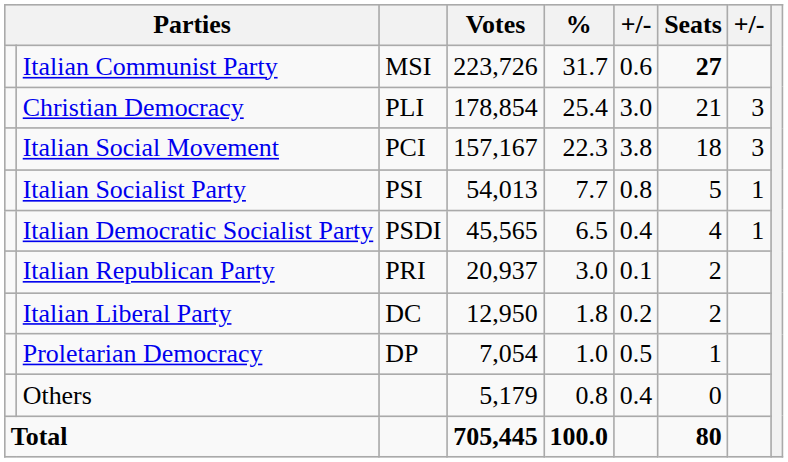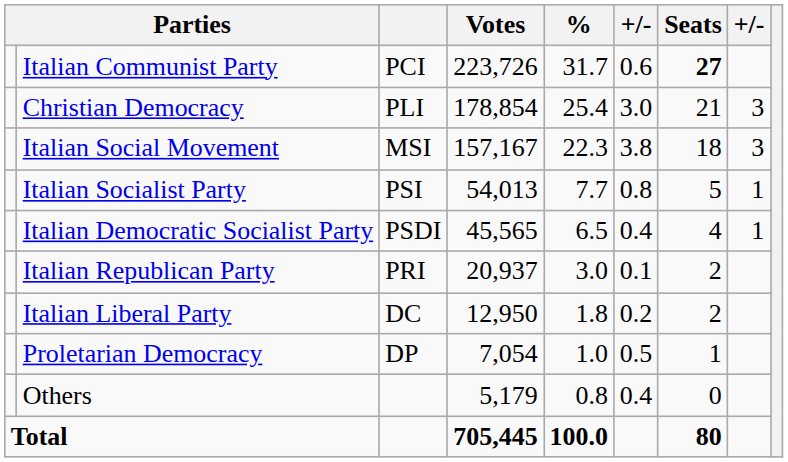(408, 66) MSI -> (405, 66) PCI
(405, 148) PCI -> (408, 148) MSI
